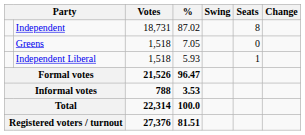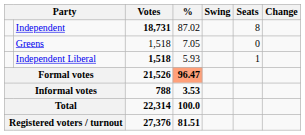(157, 28) normal -> (157, 28) bold
(159, 59) normal -> (159, 59) bold
(189, 75) no background -> (189, 75) lightsalmon background
